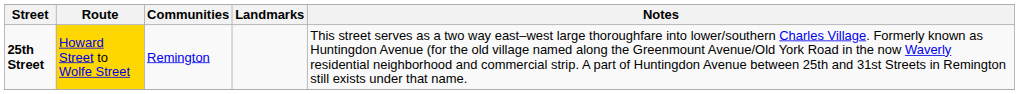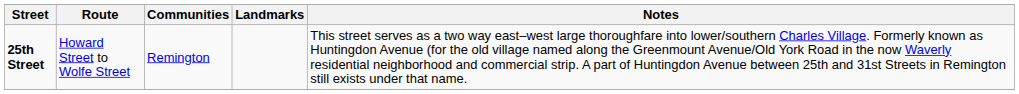(95, 57) gold background -> (95, 57) no background
